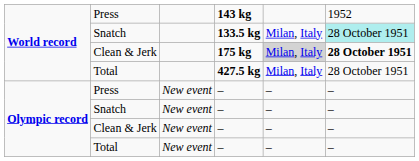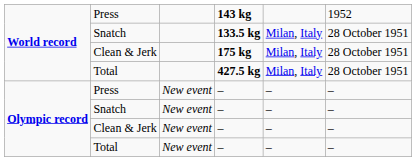(368, 33) paleturquoise background -> (368, 33) no background
(294, 52) lightgrey background -> (294, 52) no background
(370, 52) bold -> (368, 52) normal
